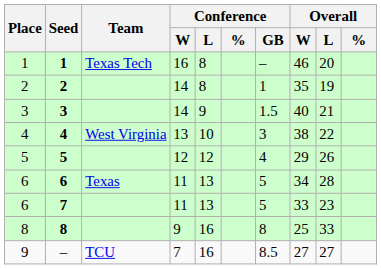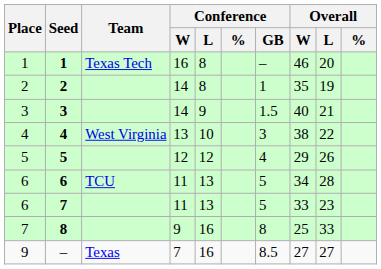(102, 181) Texas -> (100, 181) TCU
(25, 228) 8 -> (25, 228) 7
(100, 252) TCU -> (102, 252) Texas
